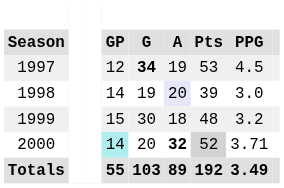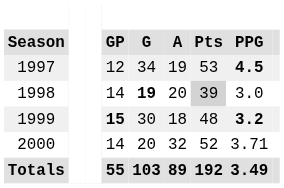(146, 68) bold -> (146, 68) normal
(249, 68) normal -> (249, 68) bold
(146, 94) normal -> (146, 94) bold
(178, 94) lavender background -> (178, 94) no background
(209, 94) no background -> (209, 94) lightgrey background
(115, 119) normal -> (115, 119) bold
(249, 119) normal -> (249, 119) bold
(115, 145) paleturquoise background -> (115, 145) no background
(178, 145) bold -> (178, 145) normal
(209, 145) lightgrey background -> (209, 145) no background
